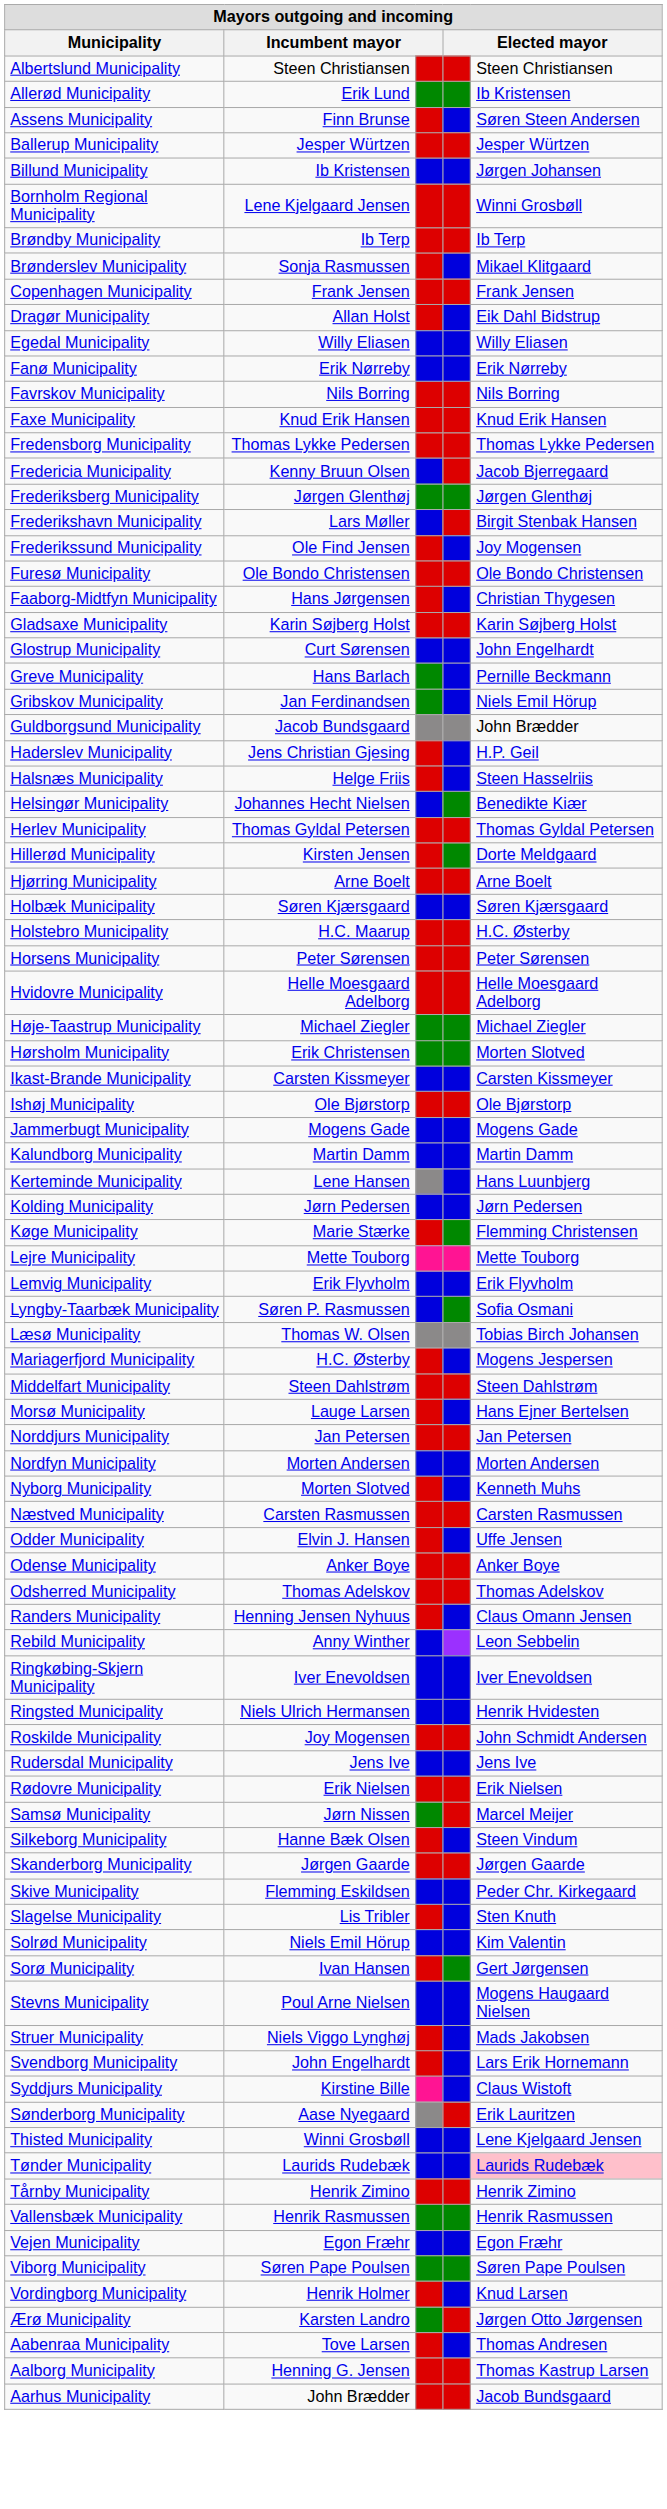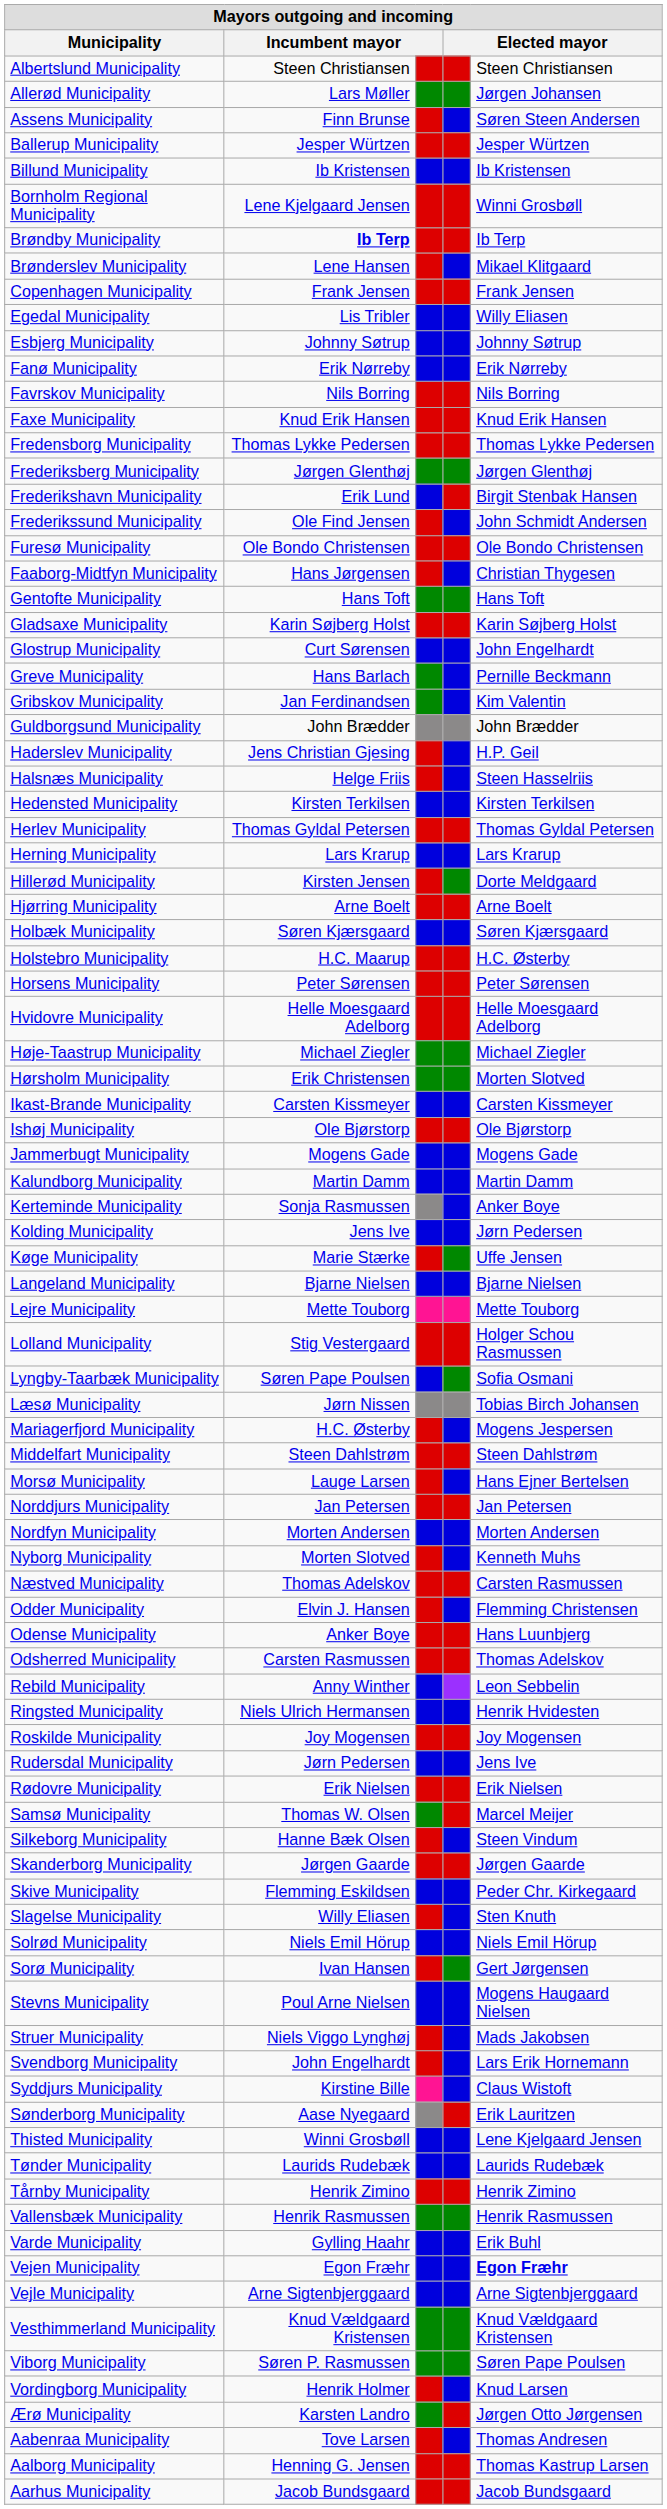(376, 94) Erik Lund -> (369, 94) Lars Møller
(523, 94) Ib Kristensen -> (539, 94) Jørgen Johansen
(539, 171) Jørgen Johansen -> (523, 171) Ib Kristensen
(385, 240) normal -> (383, 240) bold
(344, 266) Sonja Rasmussen -> (362, 266) Lene Hansen
- row: (80, 317)
(364, 343) Willy Eliasen -> (375, 317) Lis Tribler
+ row: (82, 343)
- row: (91, 471)
(369, 522) Lars Møller -> (376, 496) Erik Lund
(529, 548) Joy Mogensen -> (561, 522) John Schmidt Andersen
+ row: (86, 599)
(536, 701) Niels Emil Hörup -> (521, 701) Kim Valentin
(342, 727) Jacob Bundsgaard -> (359, 727) John Brædder
+ row: (94, 804)
- row: (89, 804)
+ row: (83, 855)
(362, 1181) Lene Hansen -> (344, 1206) Sonja Rasmussen
(533, 1181) Hans Luunbjerg -> (518, 1206) Anker Boye
(357, 1206) Jørn Pedersen -> (380, 1232) Jens Ive
(557, 1232) Flemming Christensen -> (519, 1258) Uffe Jensen
+ row: (92, 1283)
- row: (81, 1283)
+ row: (81, 1344)
(334, 1309) Søren P. Rasmussen -> (335, 1378) Søren Pape Poulsen
(346, 1335) Thomas W. Olsen -> (367, 1404) Jørn Nissen
(337, 1514) Carsten Rasmussen -> (346, 1583) Thomas Adelskov
(519, 1540) Uffe Jensen -> (557, 1609) Flemming Christensen
(518, 1565) Anker Boye -> (533, 1635) Hans Luunbjerg
(346, 1591) Thomas Adelskov -> (337, 1660) Carsten Rasmussen
- row: (85, 1617)
- row: (77, 1677)
(561, 1737) John Schmidt Andersen -> (529, 1737) Joy Mogensen
(380, 1763) Jens Ive -> (357, 1763) Jørn Pedersen
(367, 1814) Jørn Nissen -> (346, 1814) Thomas W. Olsen
(375, 1917) Lis Tribler -> (364, 1917) Willy Eliasen
(521, 1942) Kim Valentin -> (536, 1942) Niels Emil Hörup
(540, 2165) pink background -> (540, 2165) no background
+ row: (76, 2242)
(519, 2242) normal -> (522, 2268) bold
+ row: (72, 2294)
+ row: (113, 2328)
(335, 2268) Søren Pape Poulsen -> (334, 2363) Søren P. Rasmussen
(359, 2396) John Brædder -> (342, 2491) Jacob Bundsgaard
